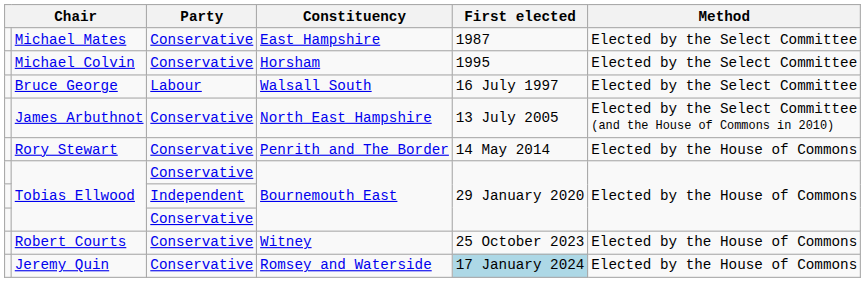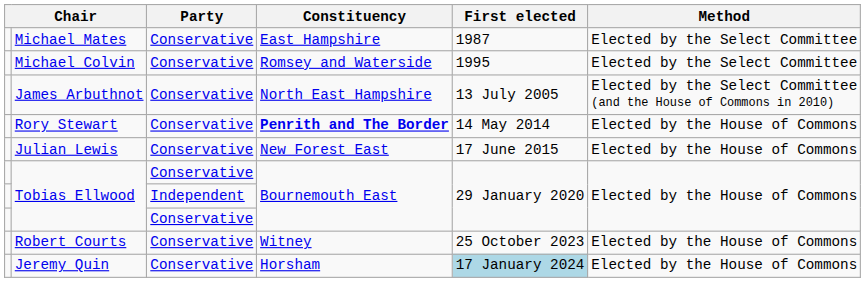(290, 63) Horsham -> (346, 63) Romsey and Waterside
- row: (66, 86)
(354, 149) normal -> (354, 126) bold
+ row: (66, 149)
(346, 266) Romsey and Waterside -> (290, 266) Horsham
